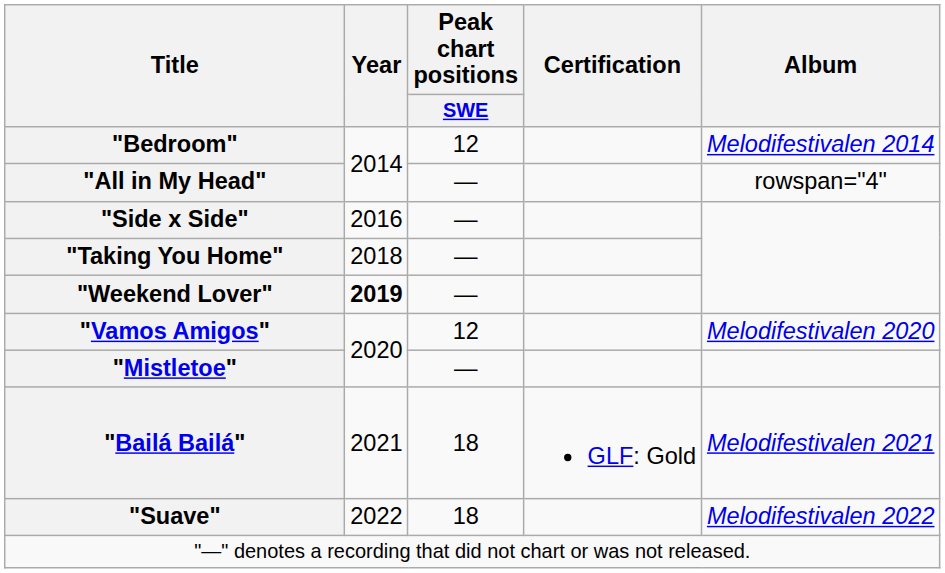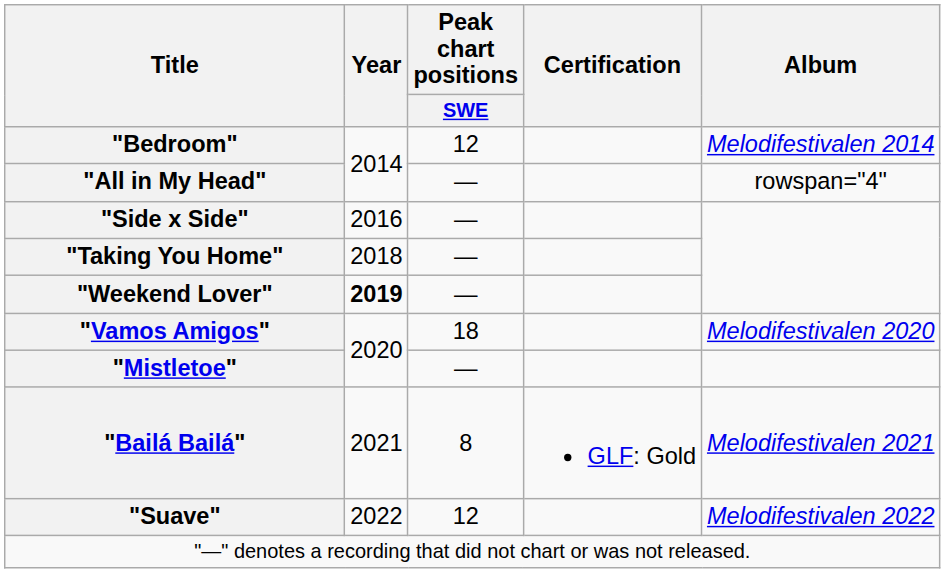(466, 331) 12 -> (466, 331) 18
(466, 442) 18 -> (466, 442) 8
(466, 516) 18 -> (466, 516) 12
